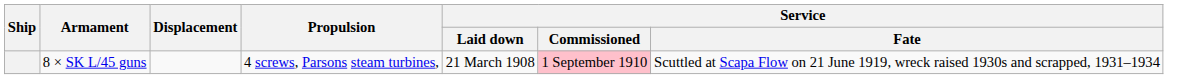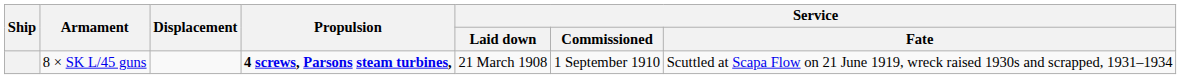(342, 62) normal -> (348, 62) bold
(594, 62) pink background -> (607, 62) no background
